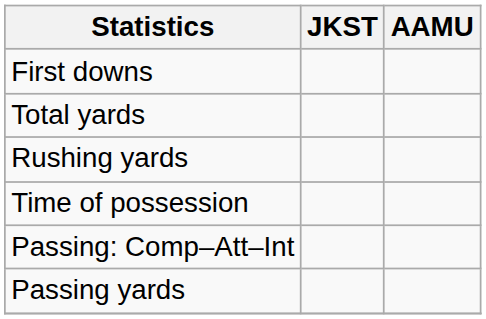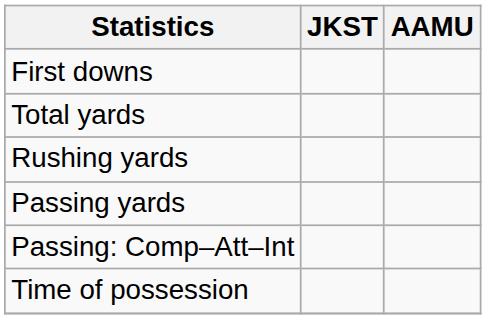rows swapped: (98, 290) <-> (130, 202)
